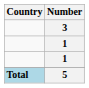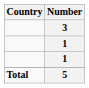(17, 75) lightblue background -> (17, 75) no background
